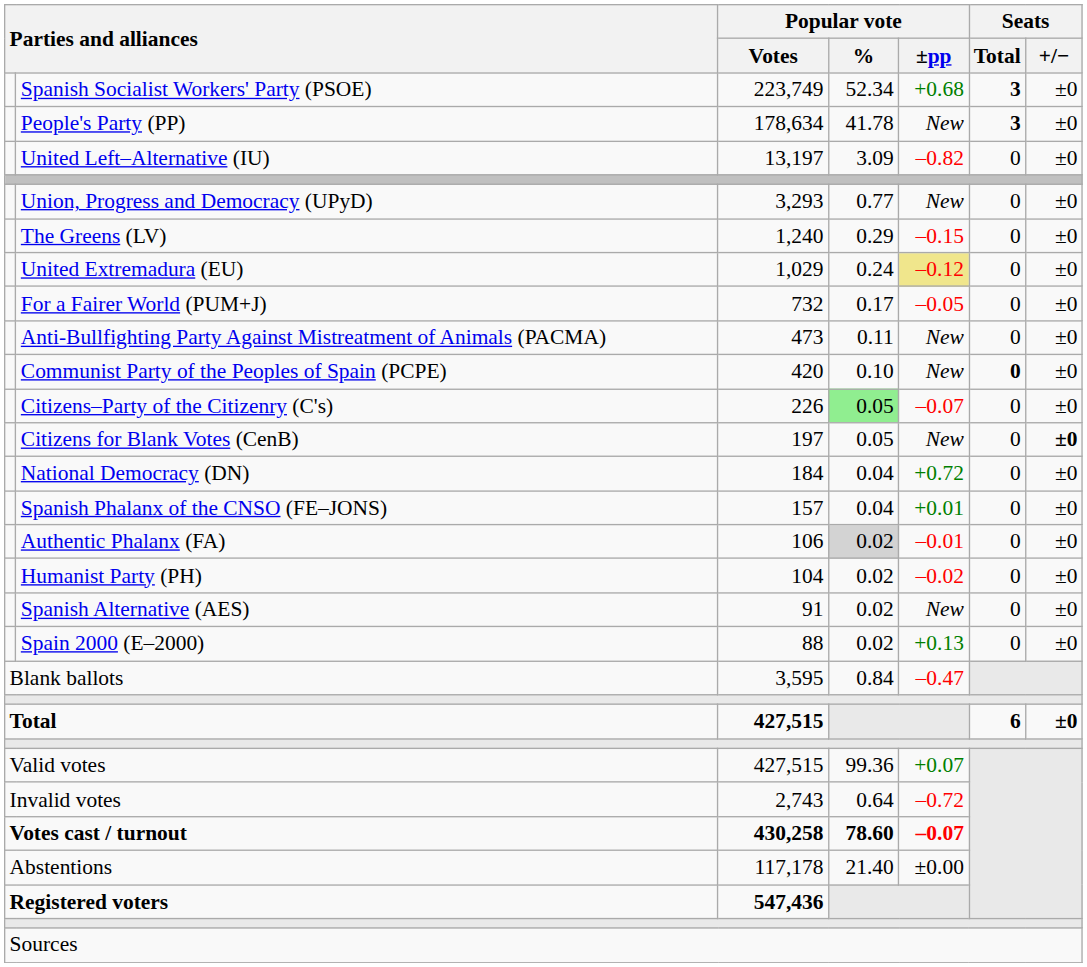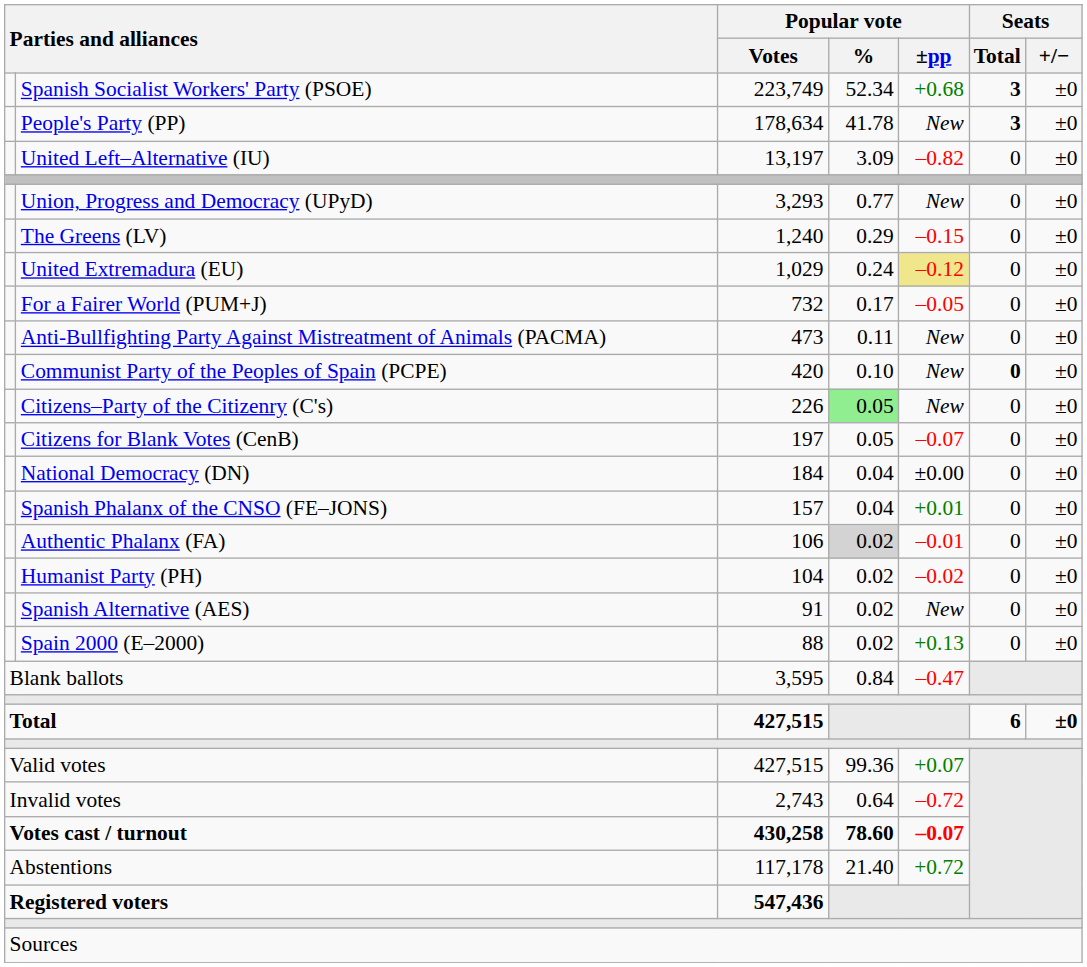(940, 405) –0.07 -> (945, 405) New
(945, 439) New -> (940, 439) –0.07
(1066, 439) bold -> (1066, 439) normal
(939, 473) +0.72 -> (939, 473) ±0.00
(939, 867) ±0.00 -> (939, 867) +0.72
